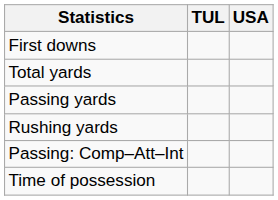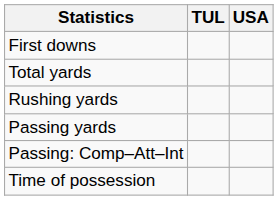rows swapped: (63, 126) <-> (62, 99)
